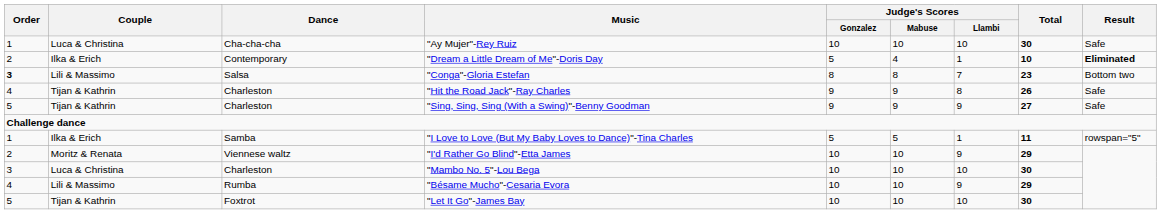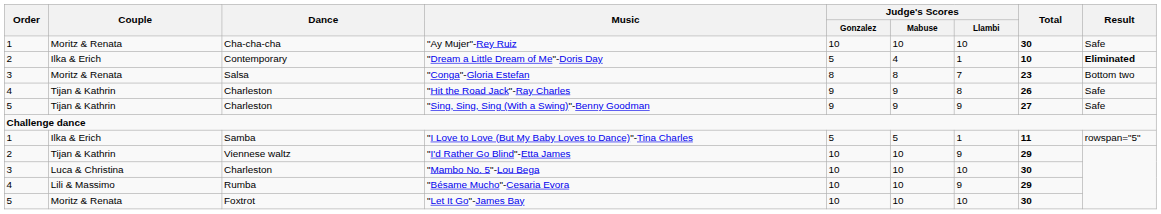(87, 43) Luca & Christina -> (86, 43) Moritz & Renata
(9, 75) bold -> (9, 75) normal
(83, 75) Lili & Massimo -> (86, 75) Moritz & Renata
(86, 153) Moritz & Renata -> (83, 153) Tijan & Kathrin
(83, 201) Tijan & Kathrin -> (86, 201) Moritz & Renata
